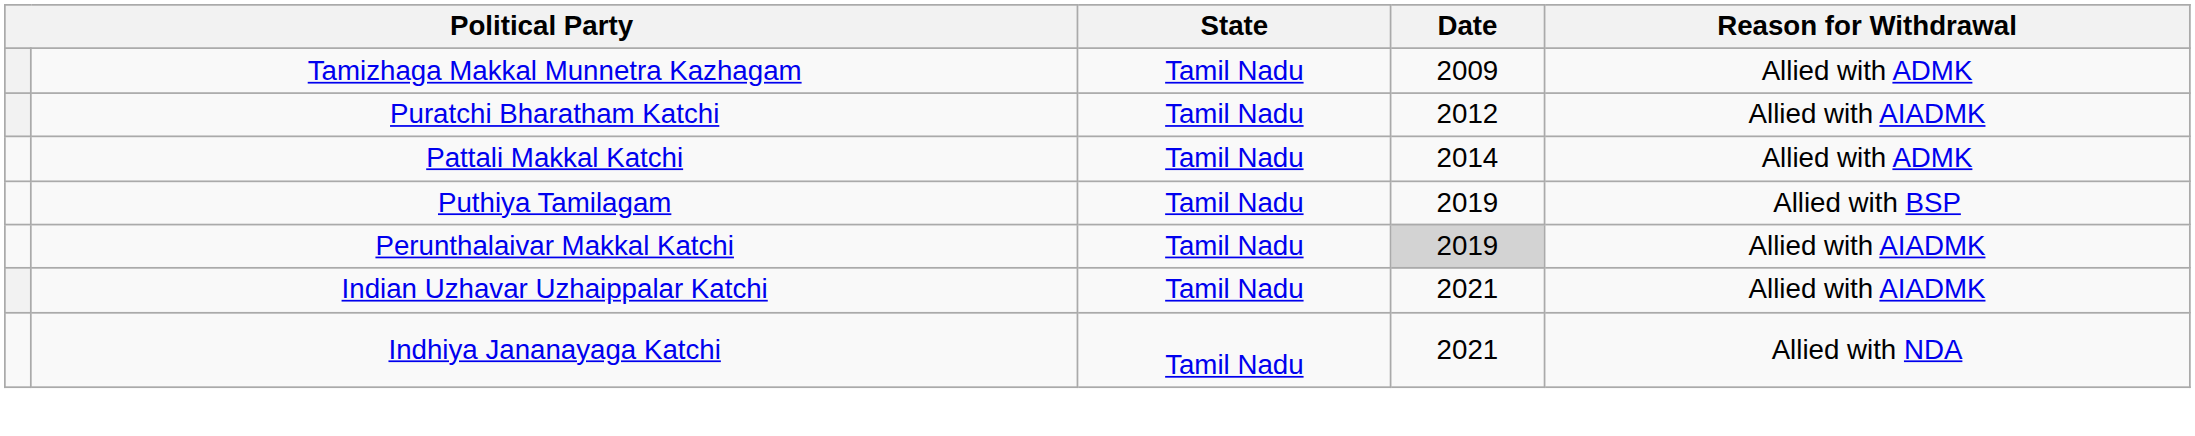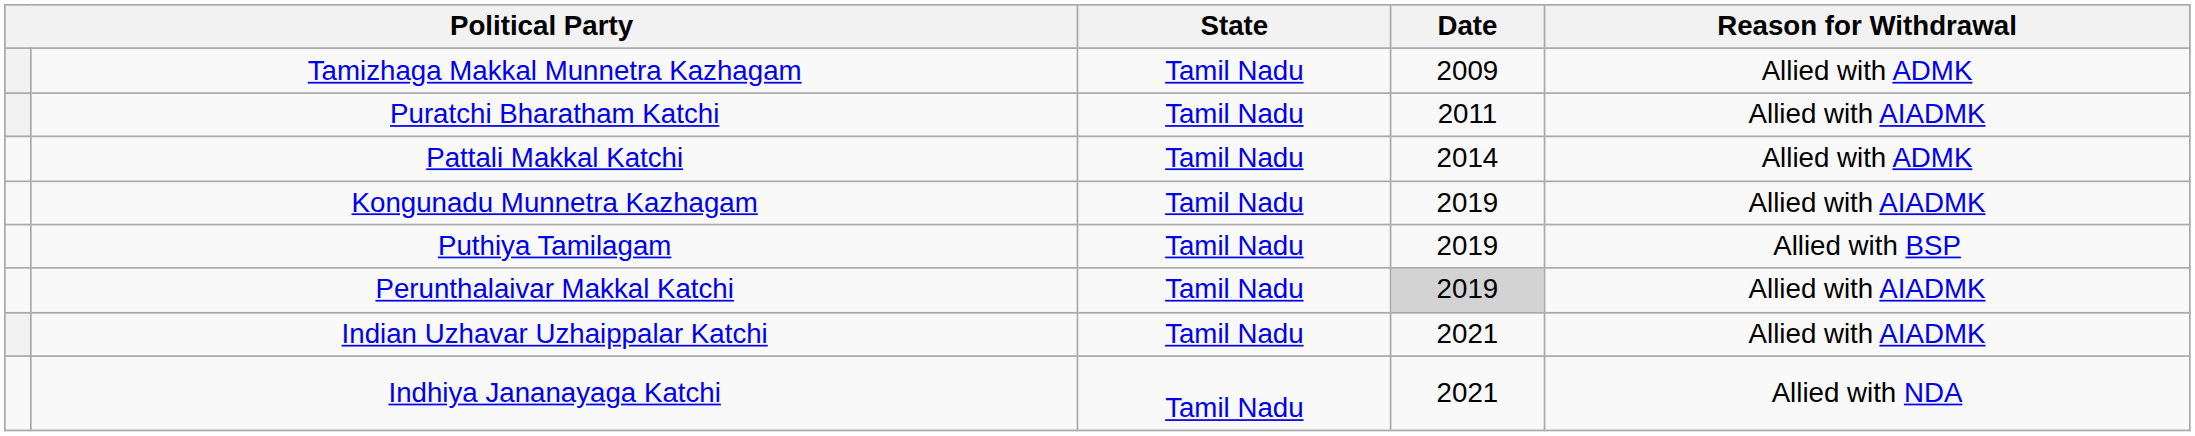(1467, 114) 2012 -> (1467, 114) 2011
+ row: (555, 202)
